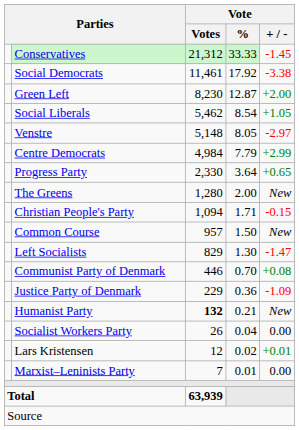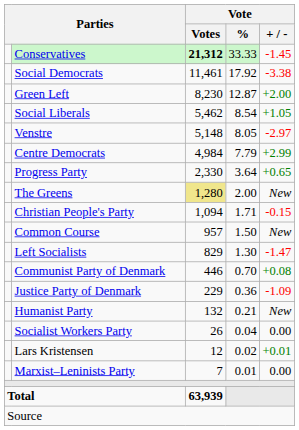(206, 53) normal -> (206, 53) bold
(209, 192) no background -> (209, 192) khaki background
(213, 311) bold -> (213, 311) normal
